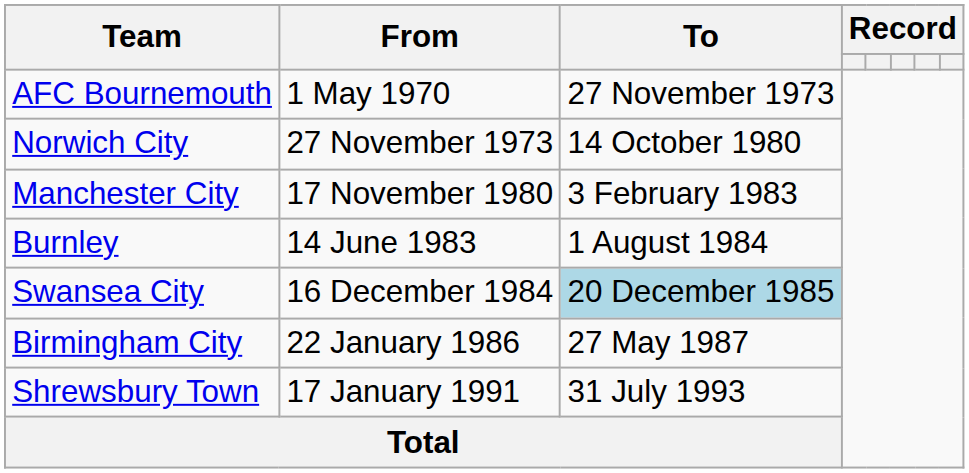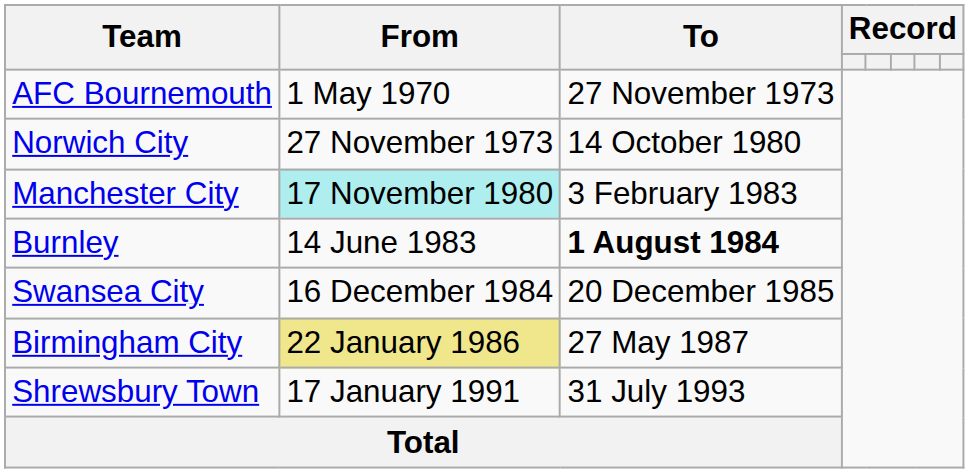(420, 193) no background -> (420, 193) paleturquoise background
(668, 242) normal -> (673, 242) bold
(701, 292) lightblue background -> (701, 292) no background
(403, 342) no background -> (403, 342) khaki background
